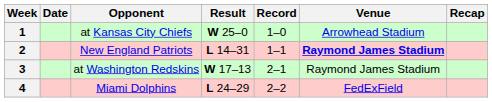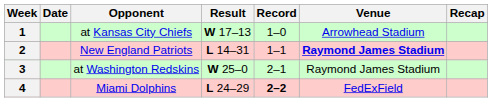(228, 32) W 25–0 -> (228, 32) W 17–13
(228, 69) W 17–13 -> (228, 69) W 25–0
(277, 87) normal -> (277, 87) bold
